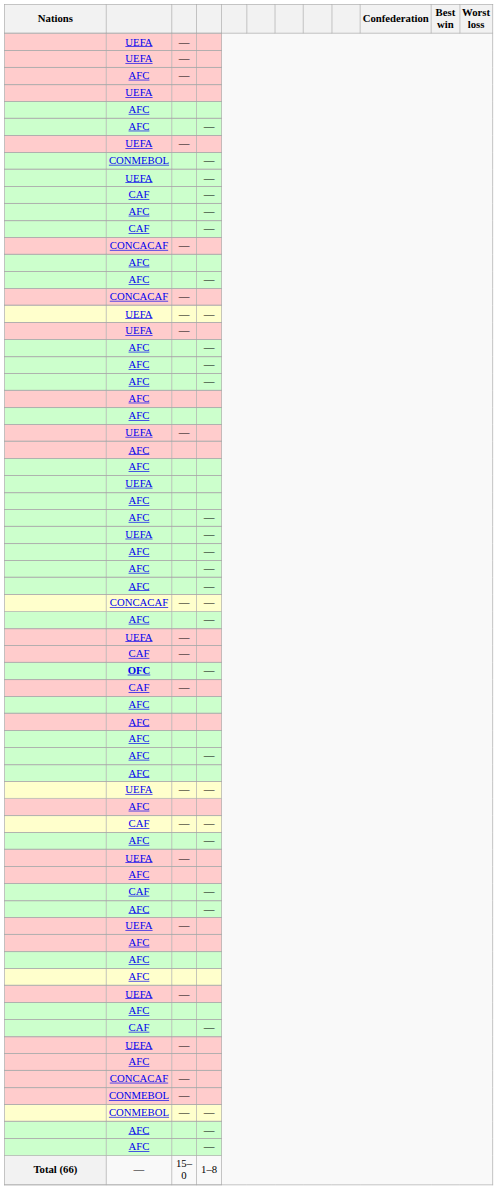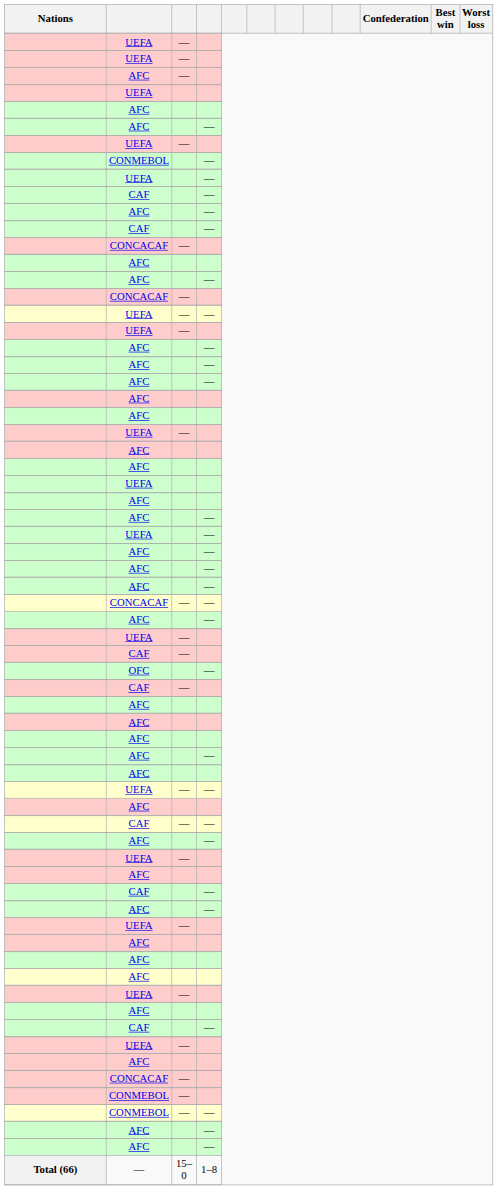(139, 671) bold -> (139, 671) normal
